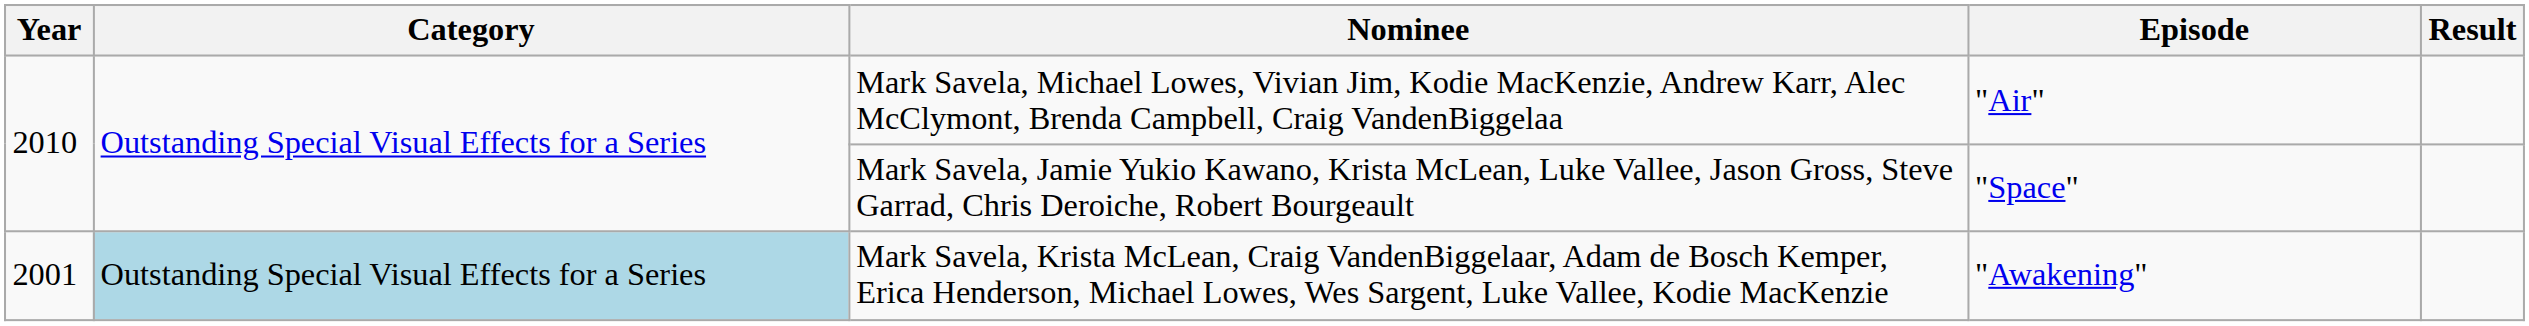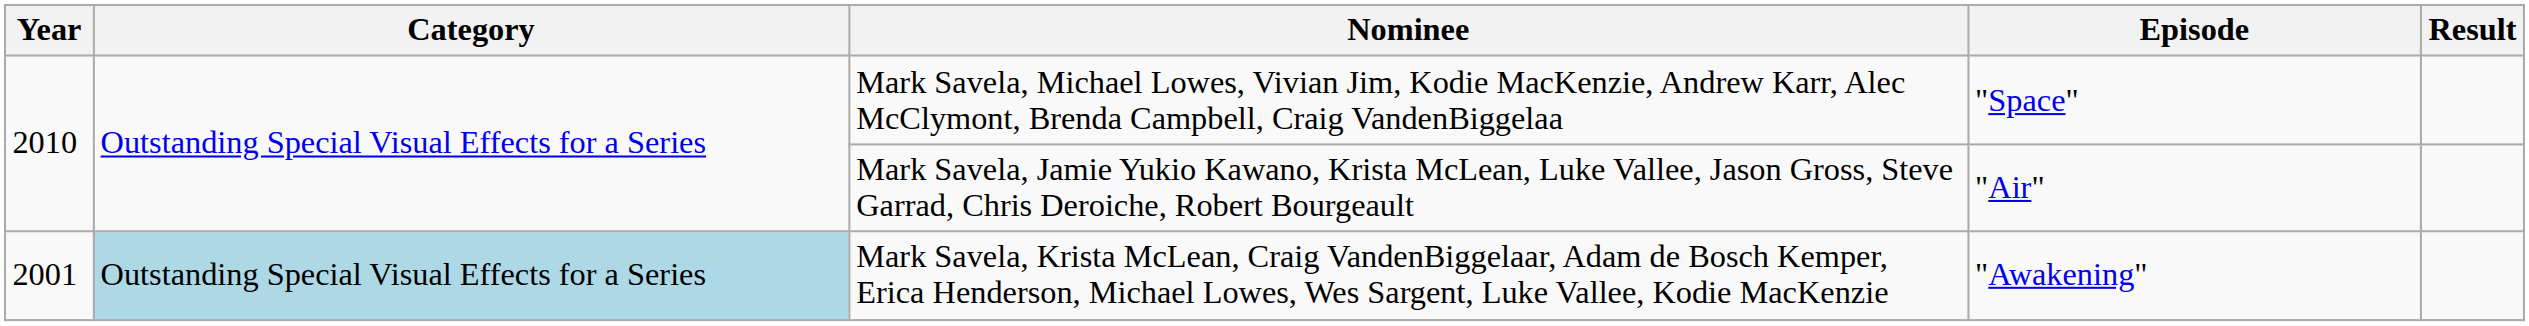(2010, 99) "Air" -> (2027, 99) "Space"
(2027, 187) "Space" -> (2010, 187) "Air"
